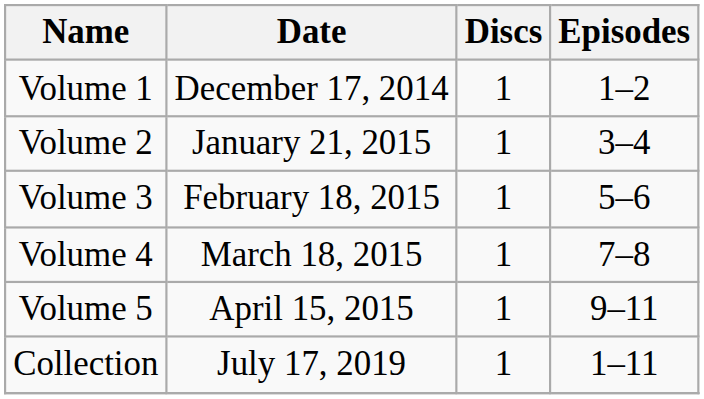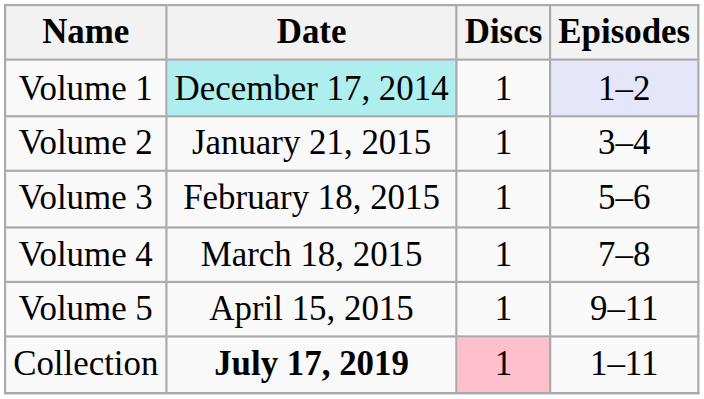(312, 87) no background -> (312, 87) paleturquoise background
(624, 87) no background -> (624, 87) lavender background
(312, 364) normal -> (312, 364) bold
(503, 364) no background -> (503, 364) pink background
